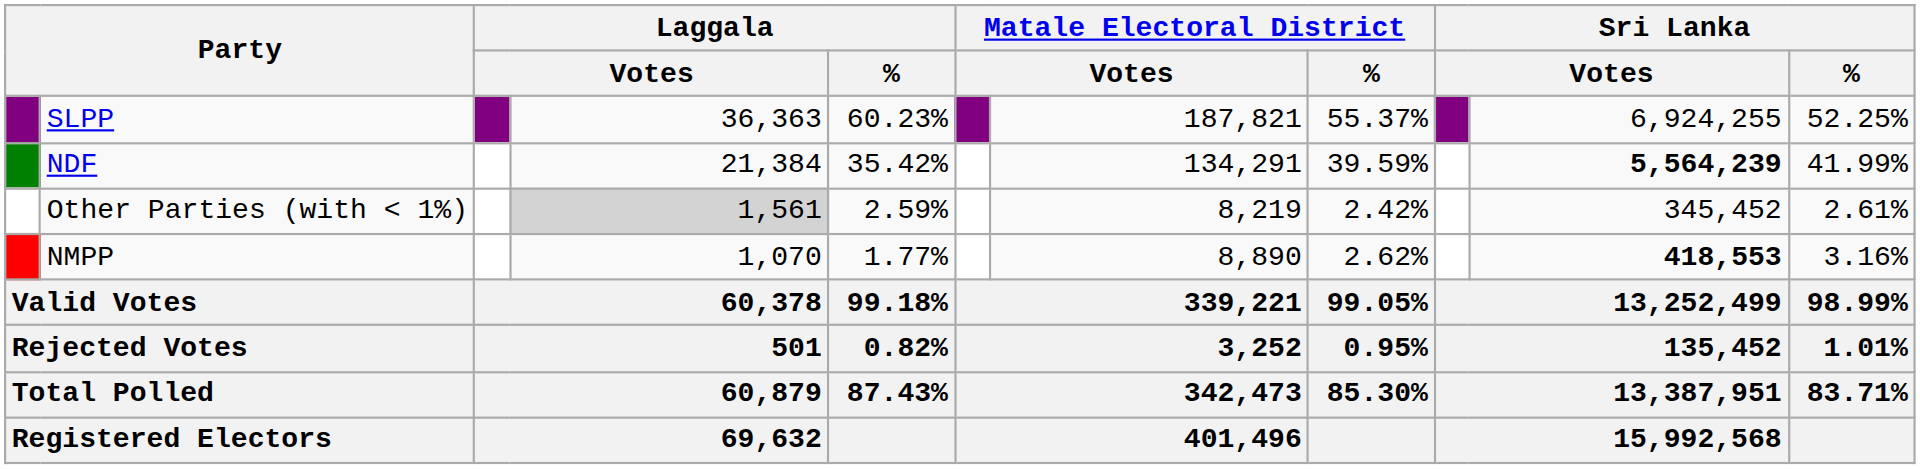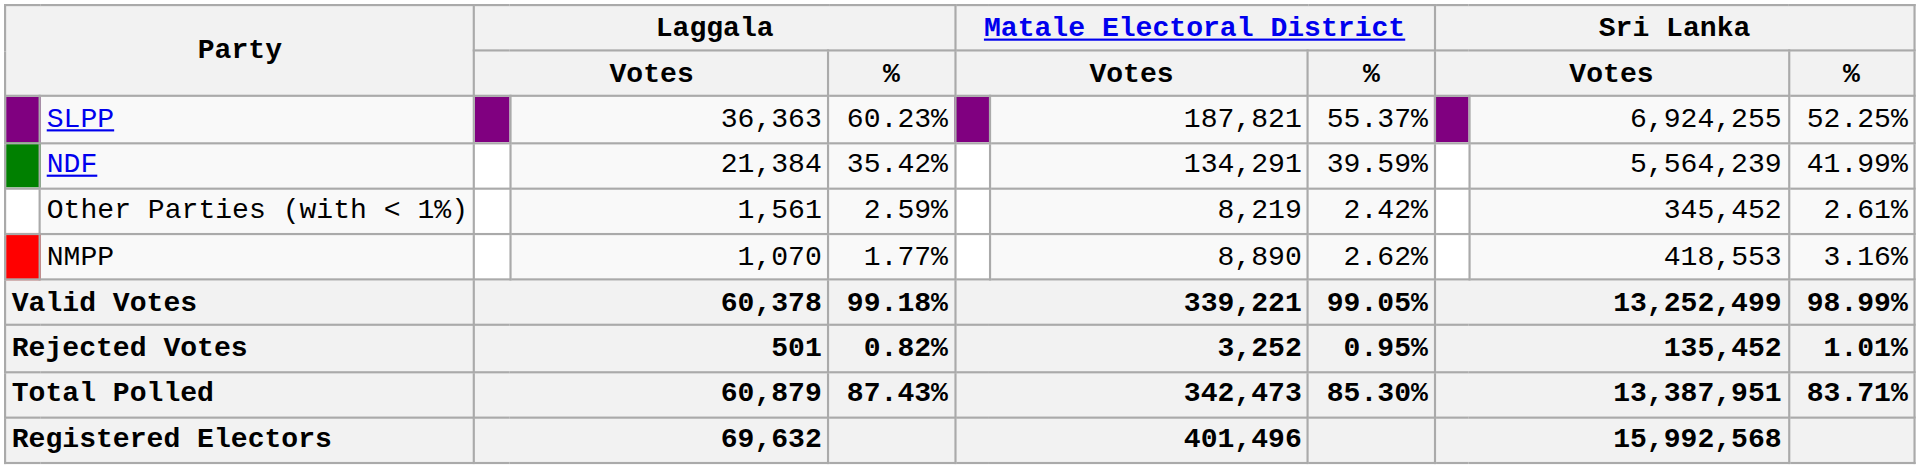(1706, 165) bold -> (1706, 165) normal
(780, 211) lightgrey background -> (780, 211) no background
(1723, 257) bold -> (1723, 257) normal
